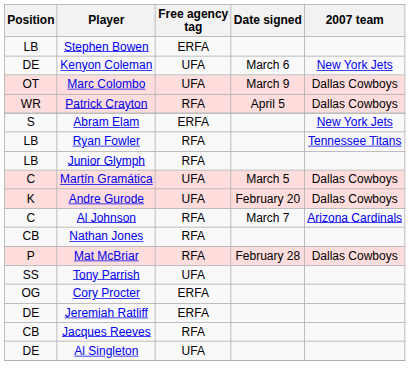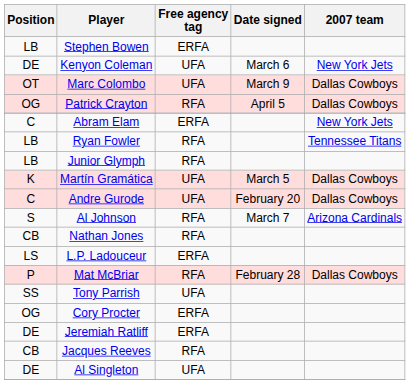(31, 103) WR -> (31, 103) OG
(31, 122) S -> (31, 122) C
(31, 179) C -> (31, 179) K
(31, 198) K -> (31, 198) C
(31, 217) C -> (31, 217) S
+ row: (106, 255)
